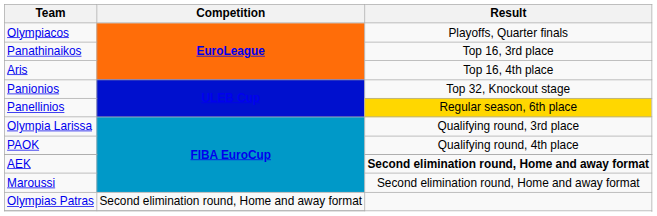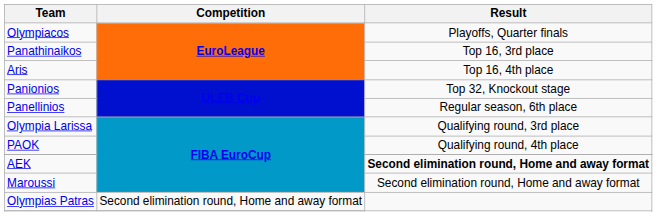(508, 107) gold background -> (508, 107) no background
